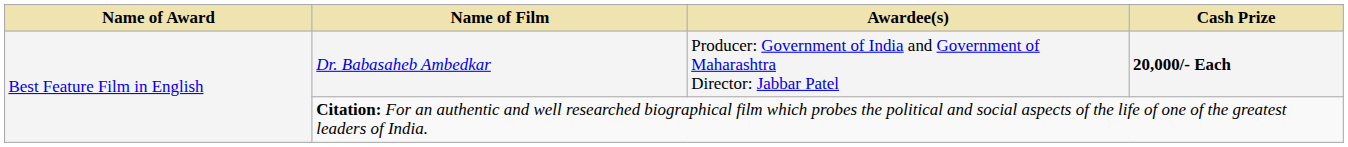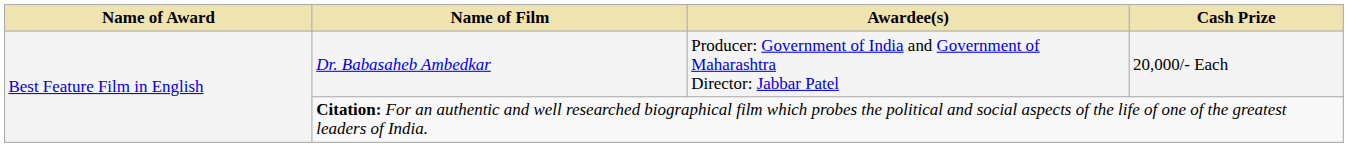(1182, 63) bold -> (1181, 63) normal
